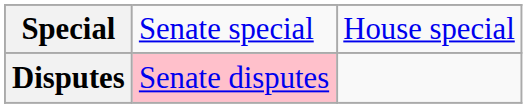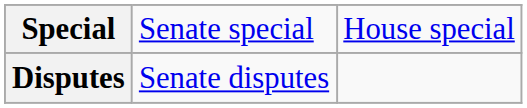(234, 77) pink background -> (234, 77) no background
